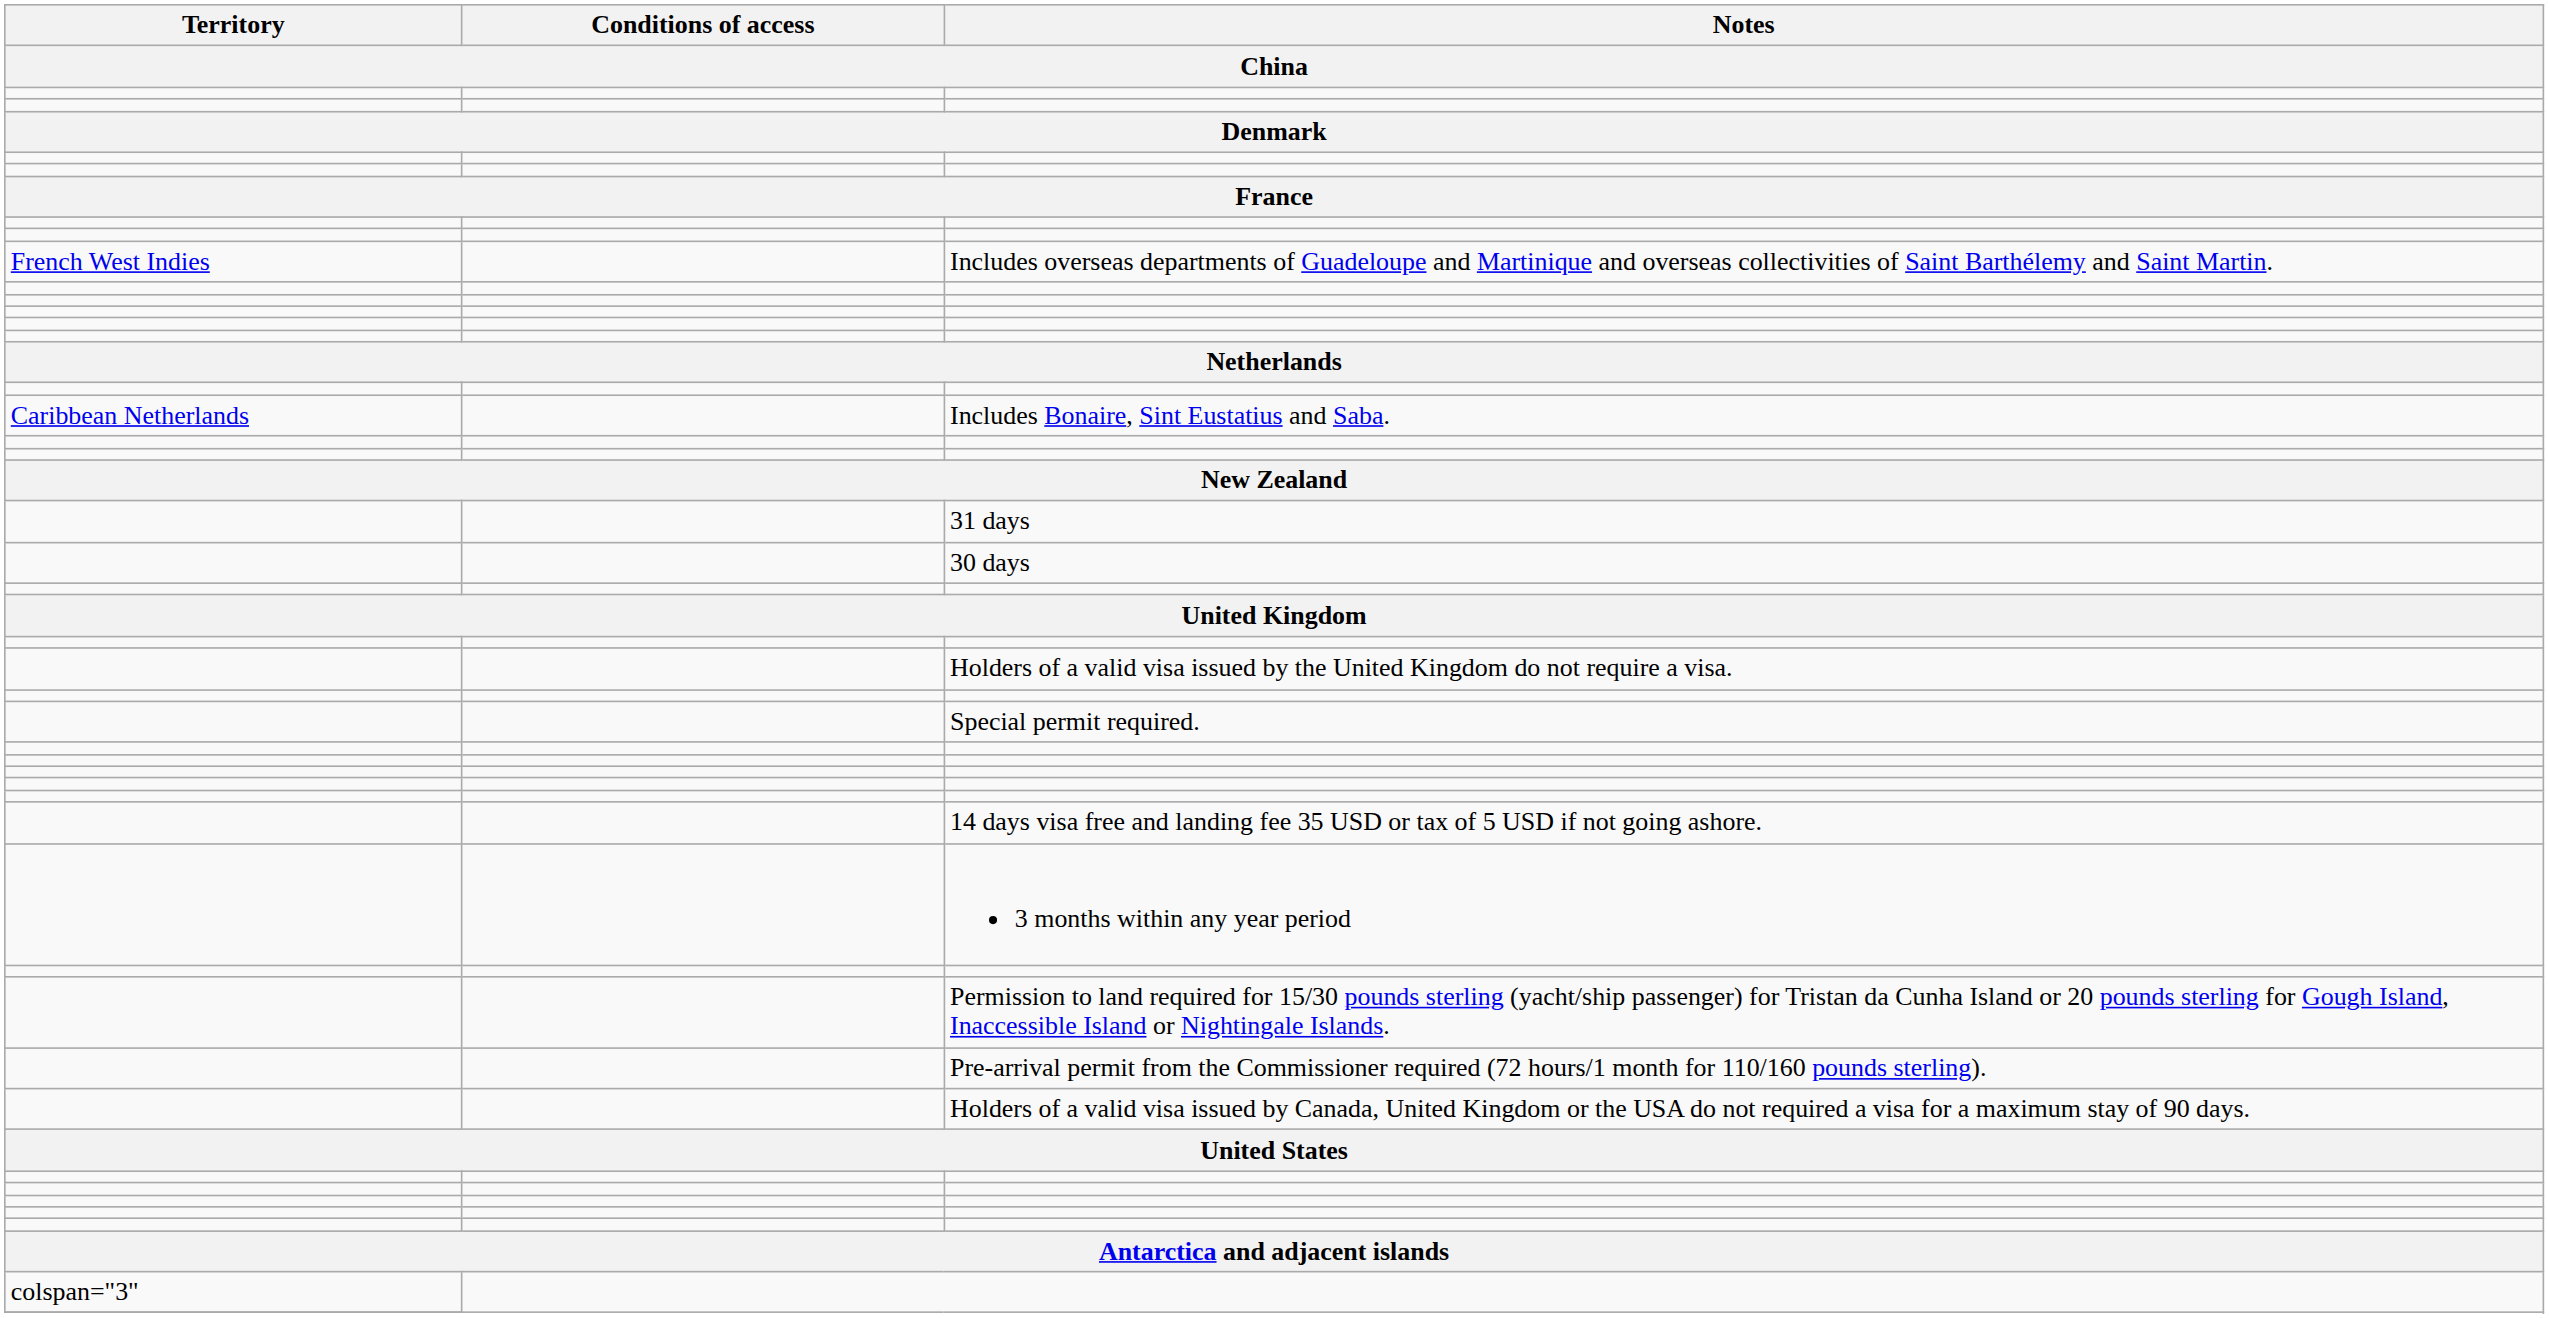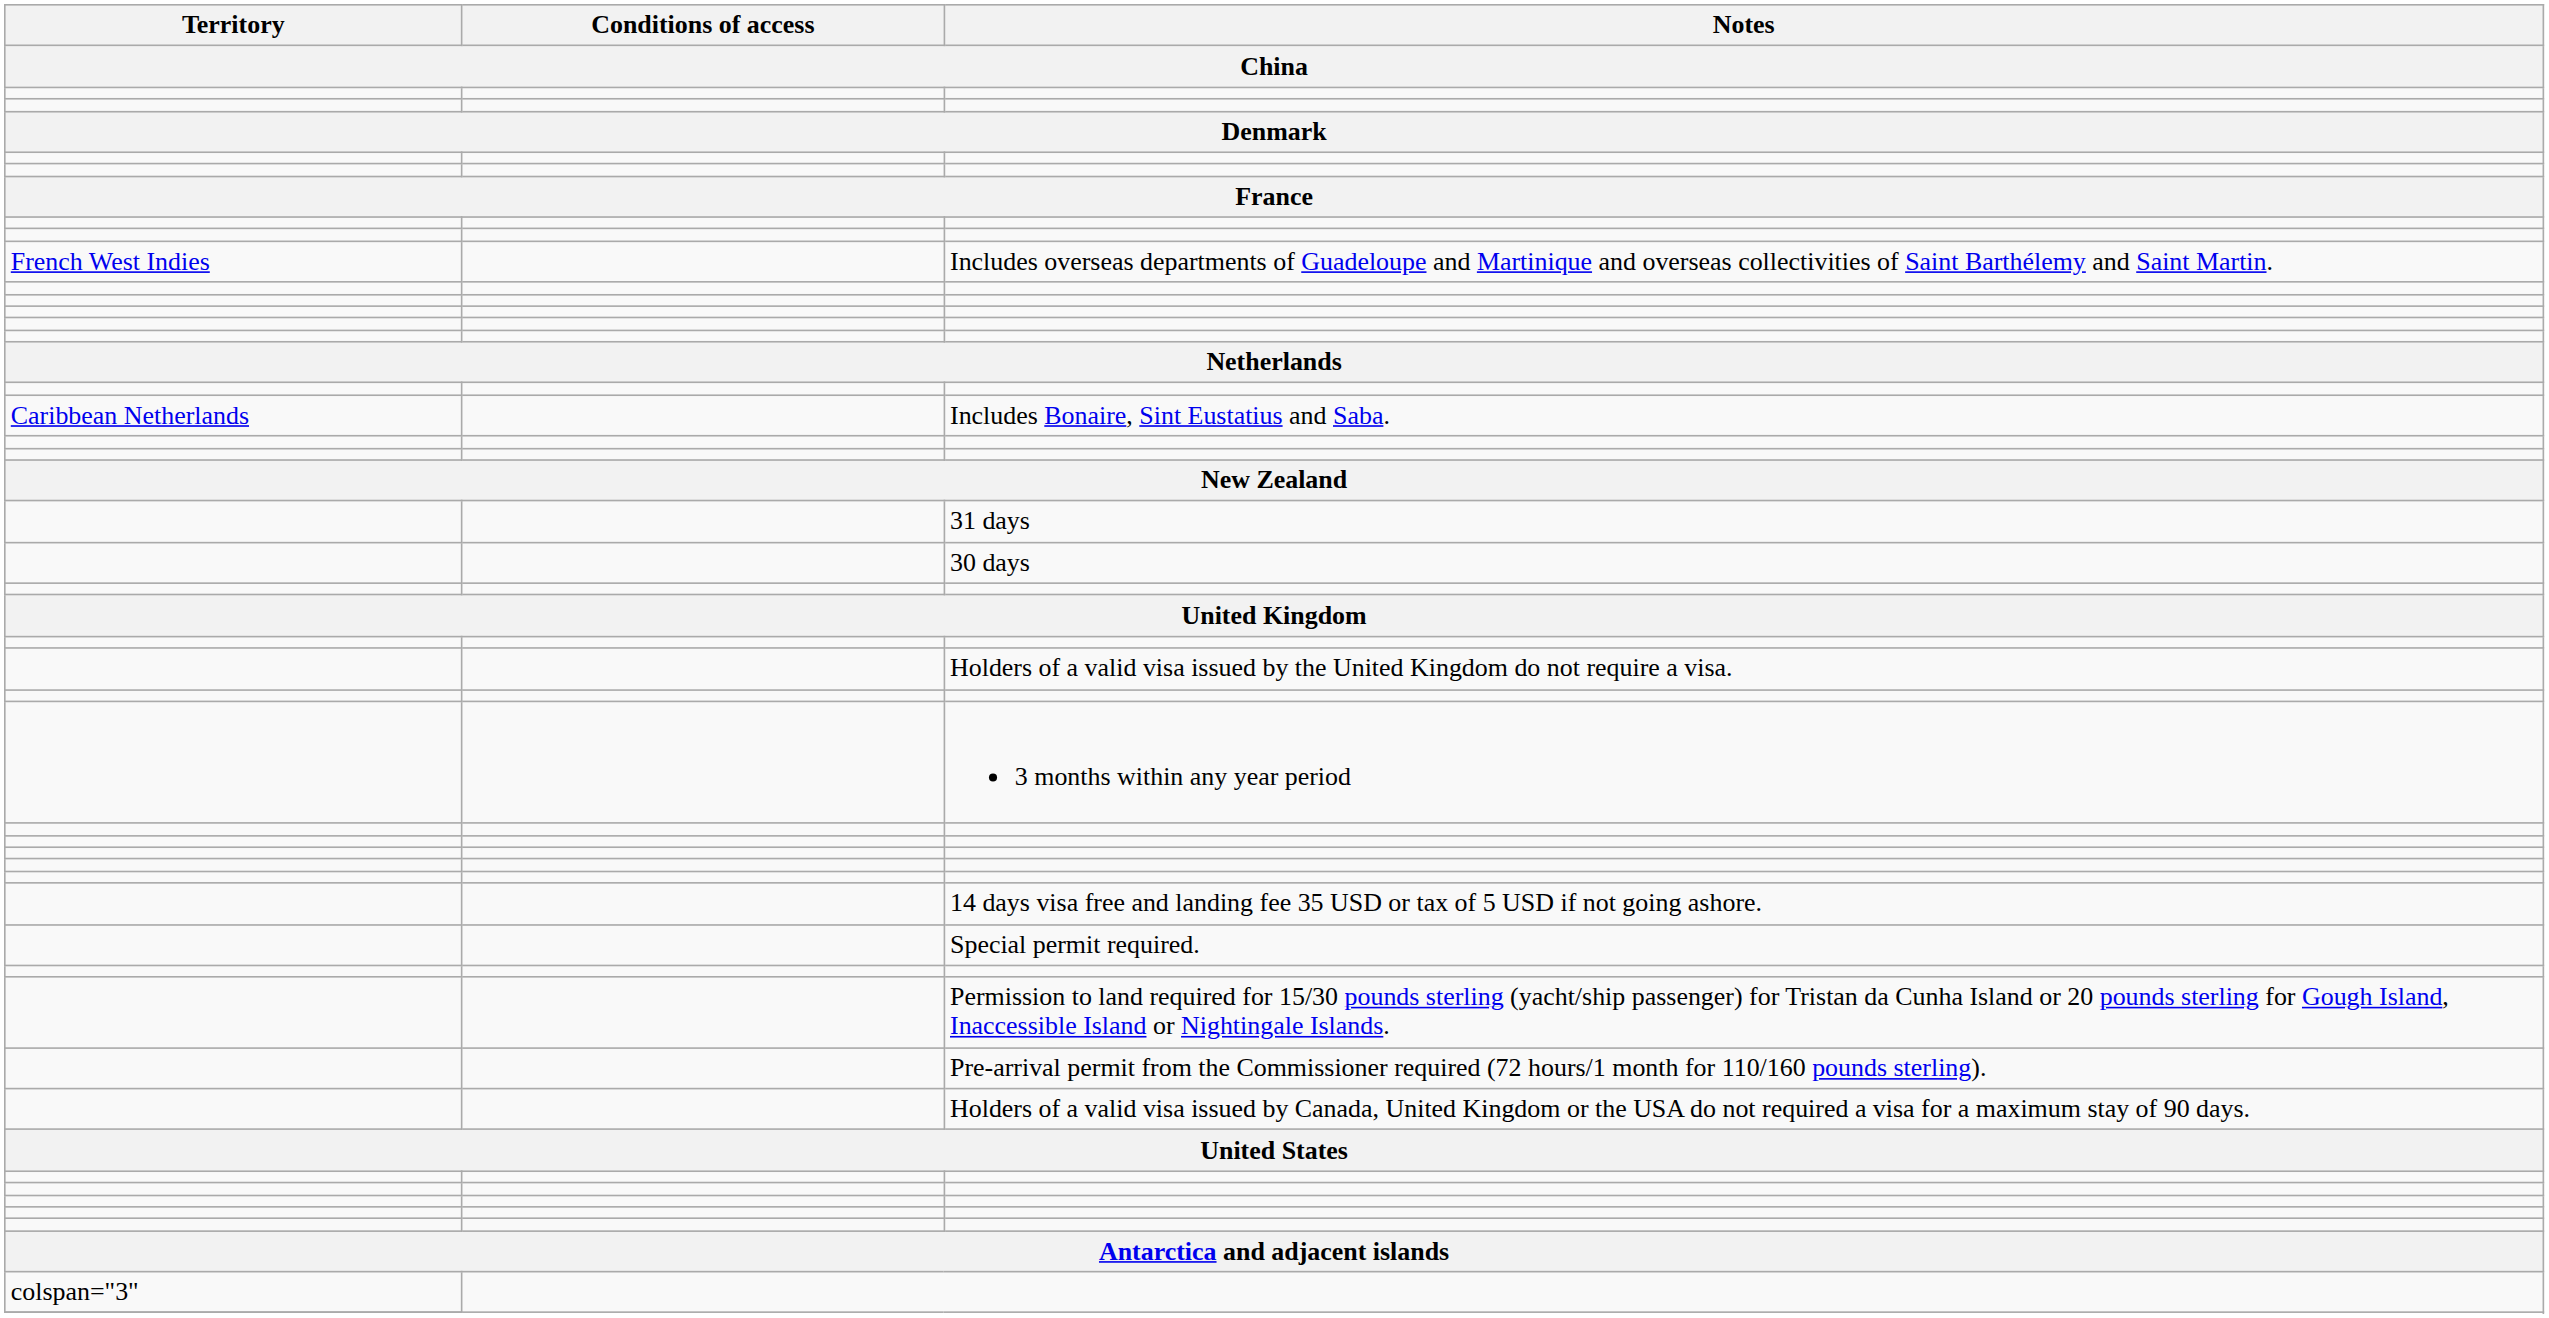rows swapped: (233, 722) <-> (233, 904)
